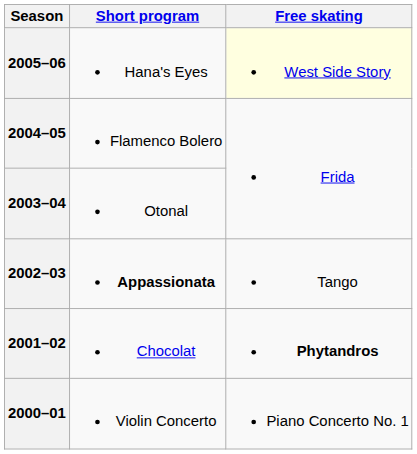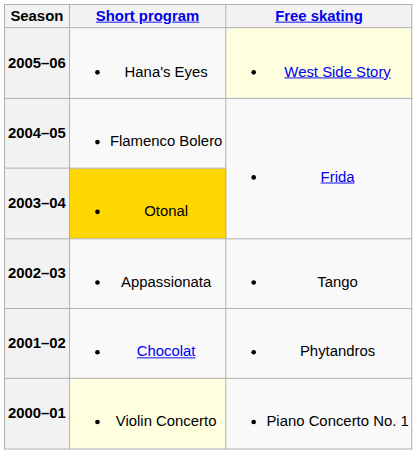(148, 212) no background -> (148, 212) gold background
(148, 282) bold -> (148, 282) normal
(319, 352) bold -> (319, 352) normal
(148, 422) no background -> (148, 422) lightyellow background
